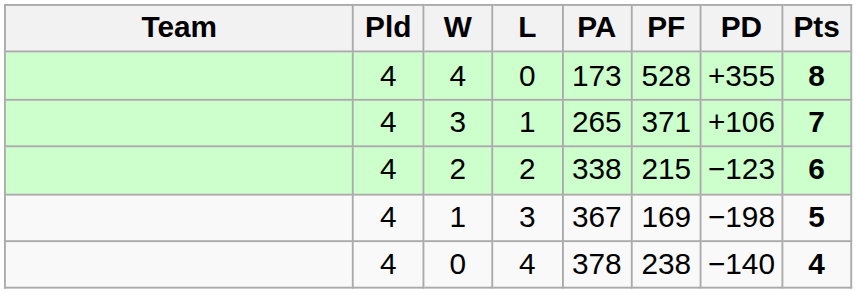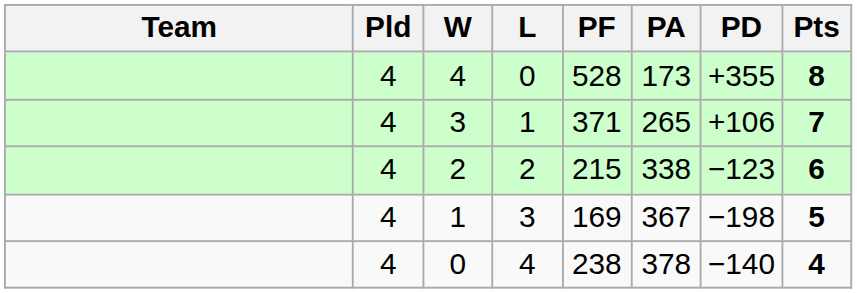columns swapped: (666, 28) <-> (597, 28)
